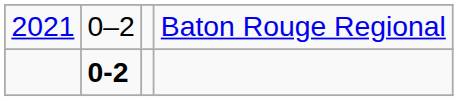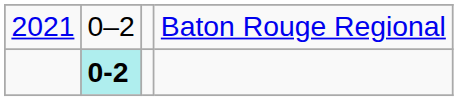(108, 71) no background -> (108, 71) paleturquoise background
